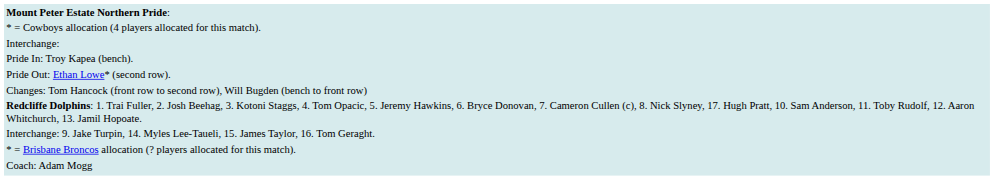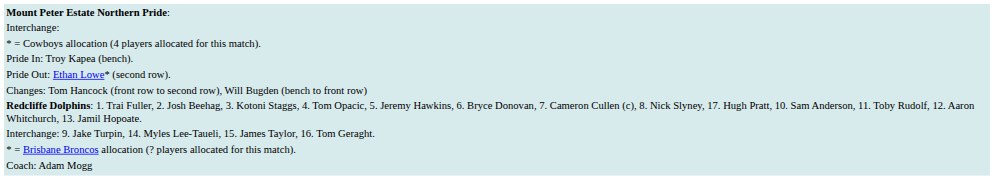(134, 28) * = Cowboys allocation (4 players allocated for this match). -> (33, 28) Interchange:
(33, 43) Interchange: -> (134, 43) * = Cowboys allocation (4 players allocated for this match).
